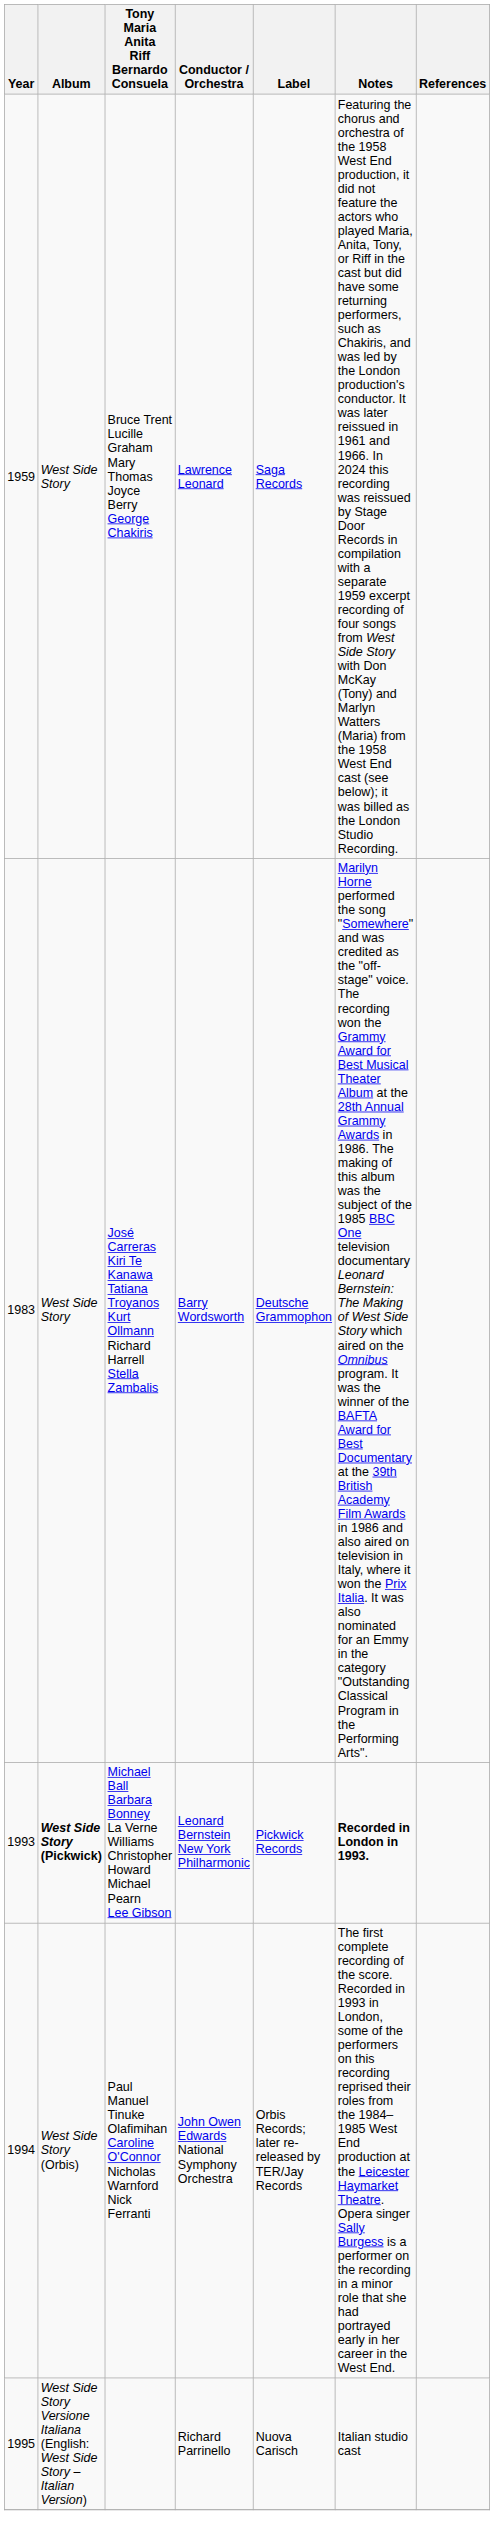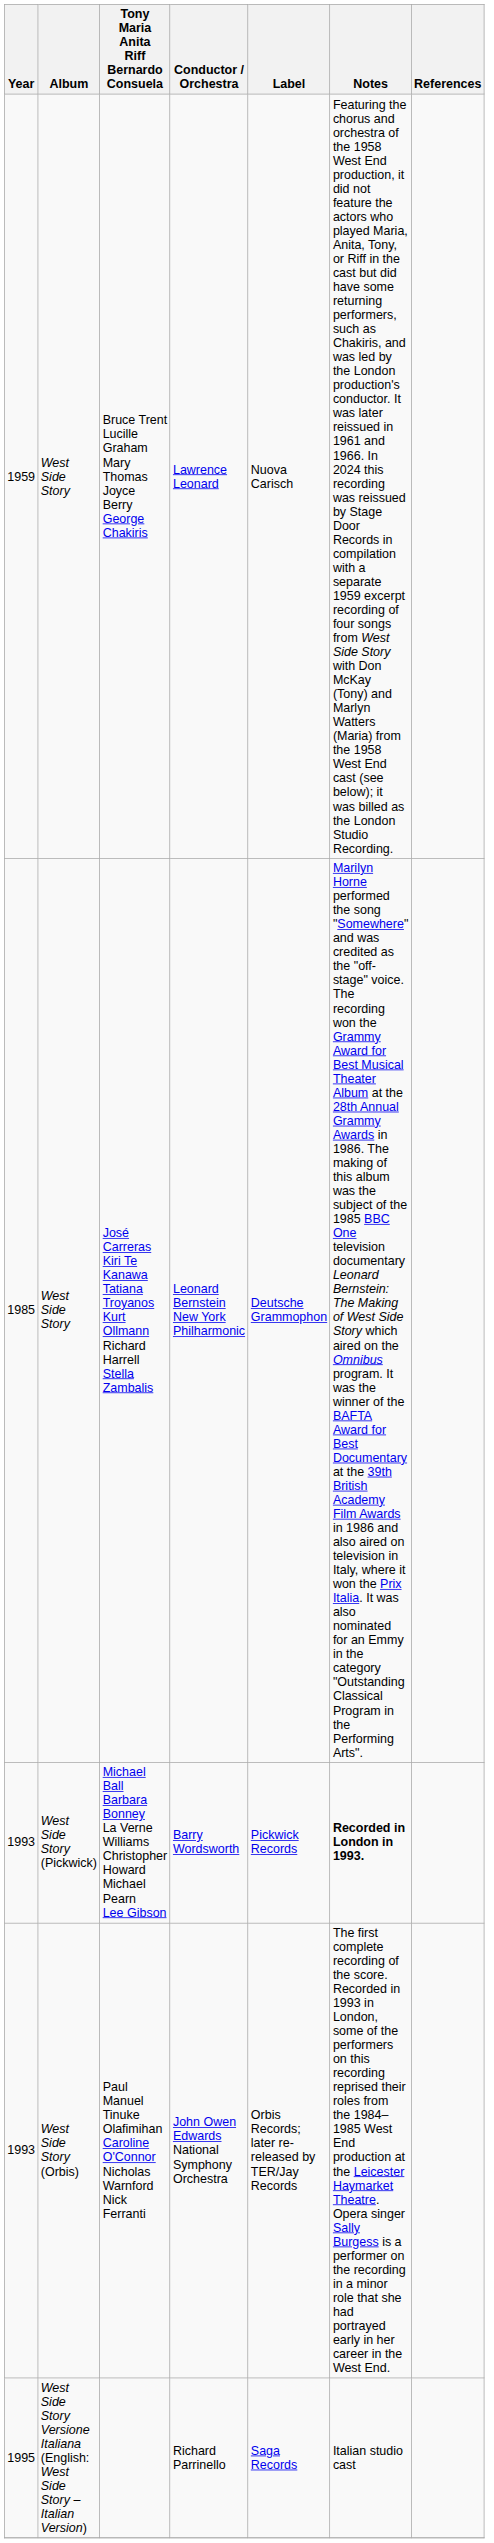(279, 476) Saga Records -> (272, 476) Nuova Carisch
(21, 1310) 1983 -> (21, 1310) 1985
(211, 1310) Barry Wordsworth -> (209, 1310) Leonard Bernstein New York Philharmonic
(71, 1842) bold -> (69, 1842) normal
(214, 1842) Leonard Bernstein New York Philharmonic -> (206, 1842) Barry Wordsworth
(21, 2150) 1994 -> (21, 2150) 1993
(277, 2443) Nuova Carisch -> (274, 2458) Saga Records
